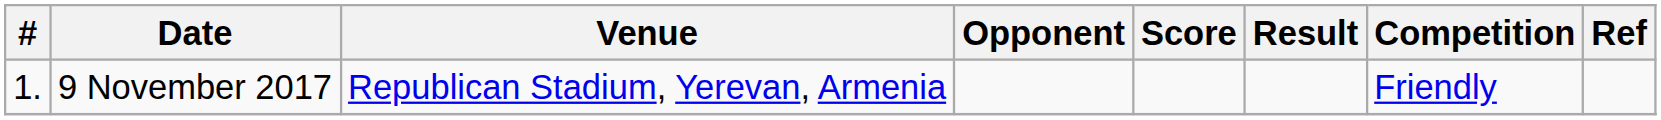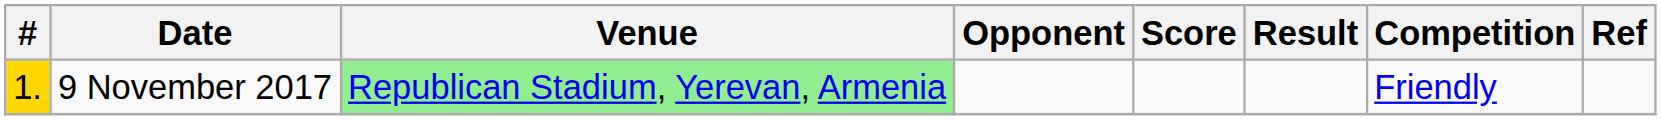(28, 87) no background -> (28, 87) gold background
(647, 87) no background -> (647, 87) lightgreen background
